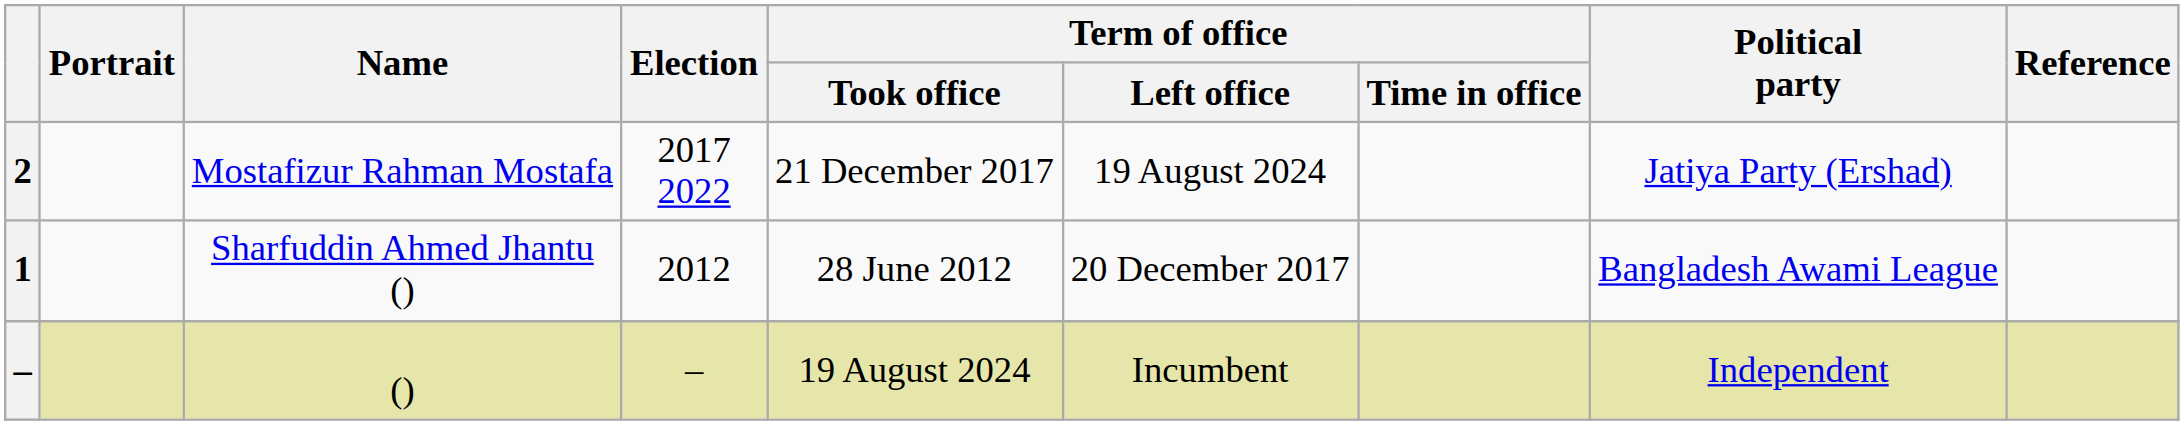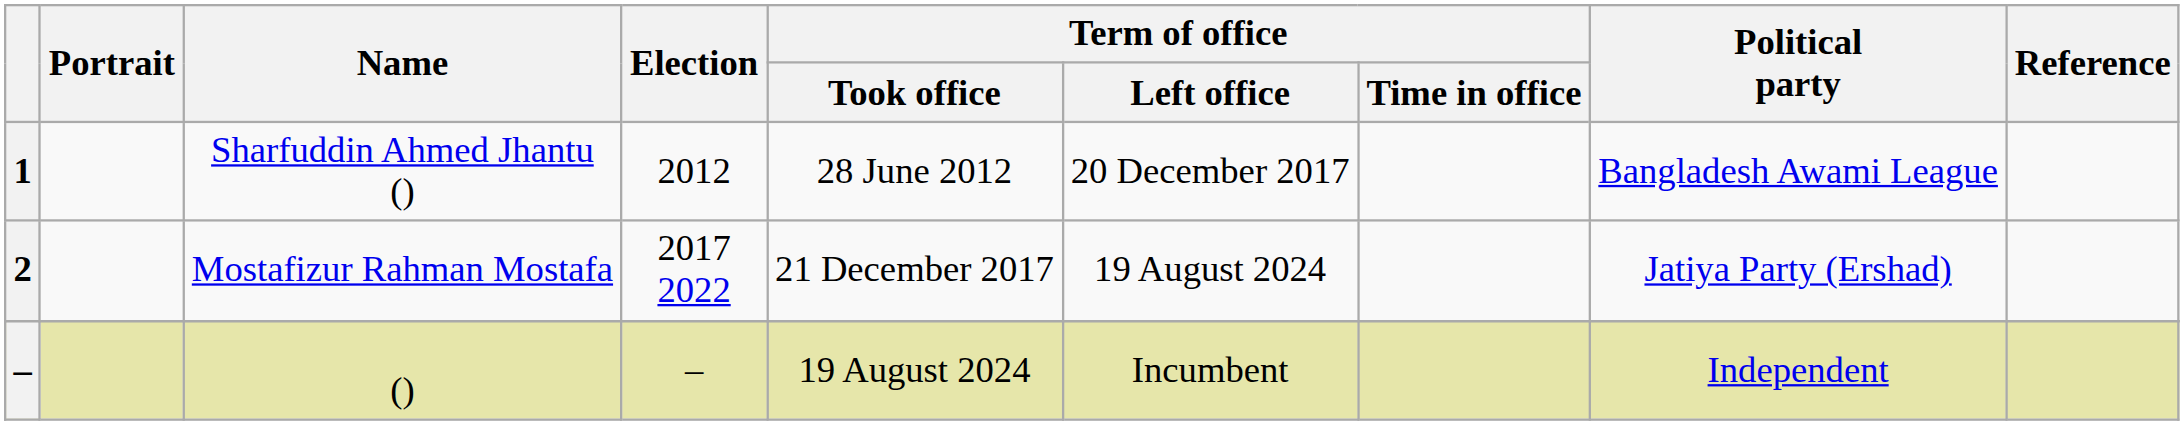rows swapped: (402, 269) <-> (402, 170)
